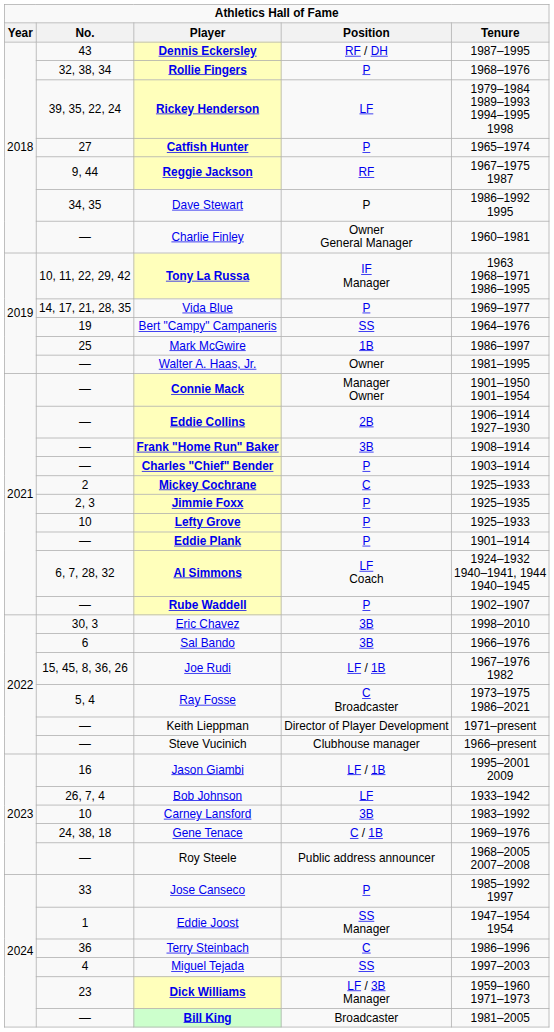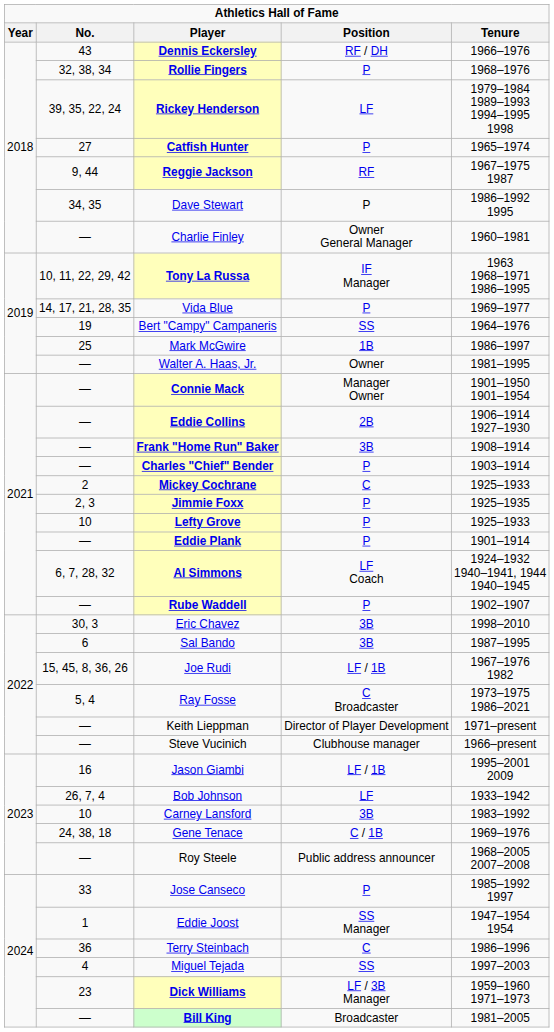(500, 51) 1987–1995 -> (500, 51) 1966–1976
(500, 643) 1966–1976 -> (500, 643) 1987–1995
